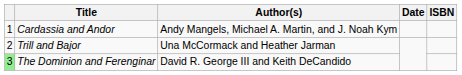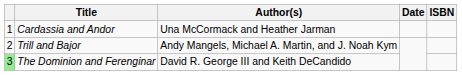(279, 29) Andy Mangels, Michael A. Martin, and J. Noah Kym -> (248, 29) Una McCormack and Heather Jarman
(248, 45) Una McCormack and Heather Jarman -> (279, 45) Andy Mangels, Michael A. Martin, and J. Noah Kym
